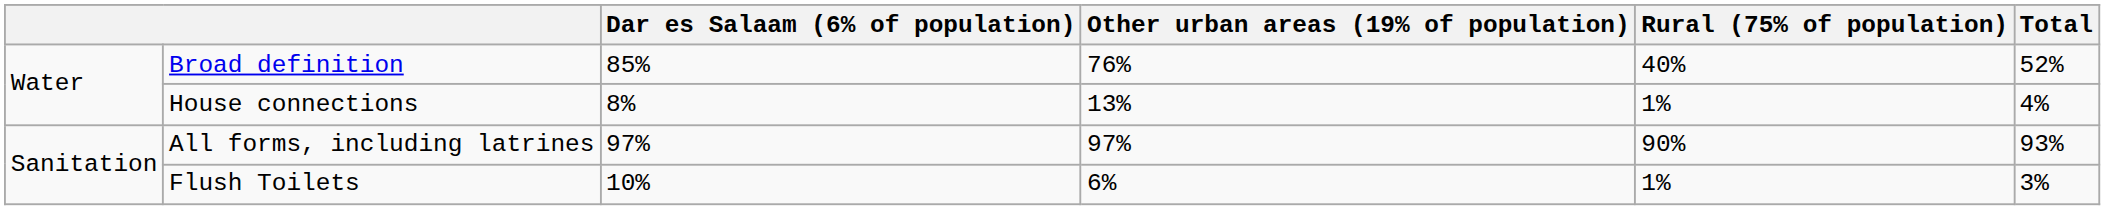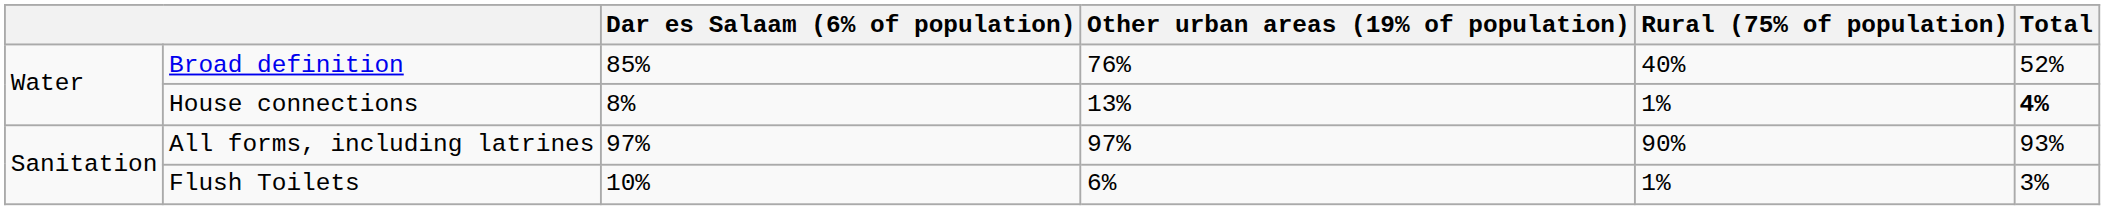(2034, 105) normal -> (2034, 105) bold
